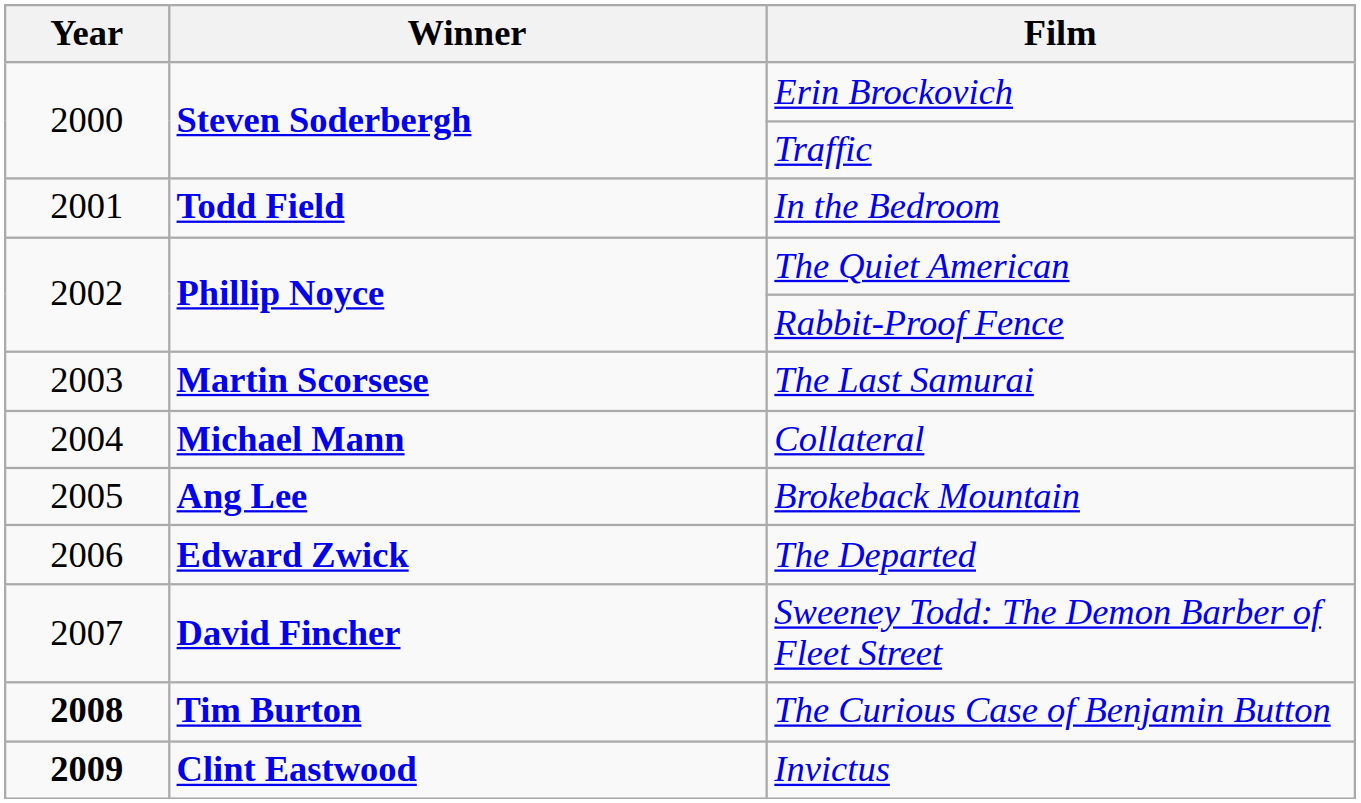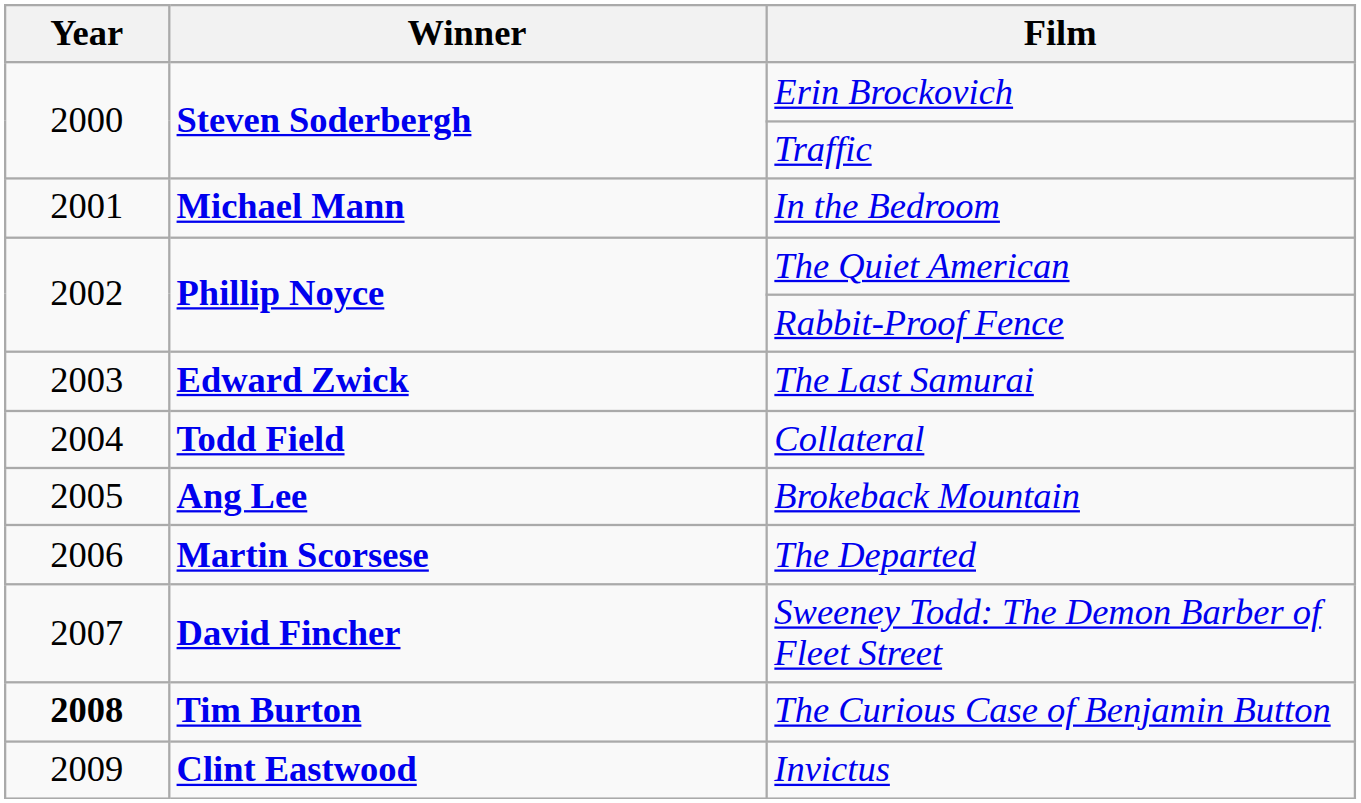(261, 206) Todd Field -> (291, 206) Michael Mann
(303, 380) Martin Scorsese -> (293, 380) Edward Zwick
(291, 438) Michael Mann -> (261, 438) Todd Field
(293, 554) Edward Zwick -> (303, 554) Martin Scorsese
(87, 768) bold -> (87, 768) normal
